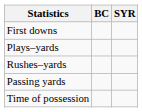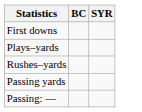+ row: (31, 98)
- row: (48, 98)
